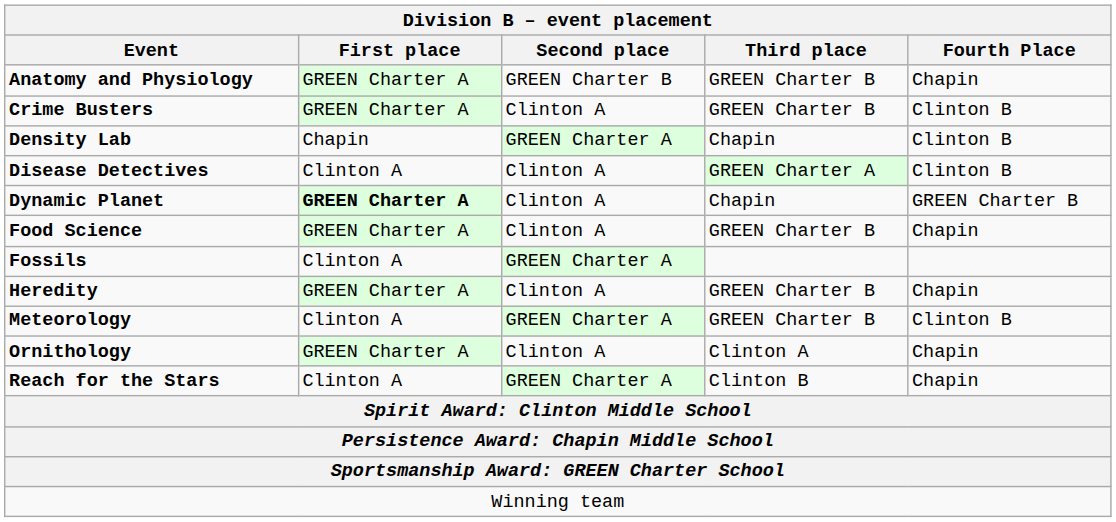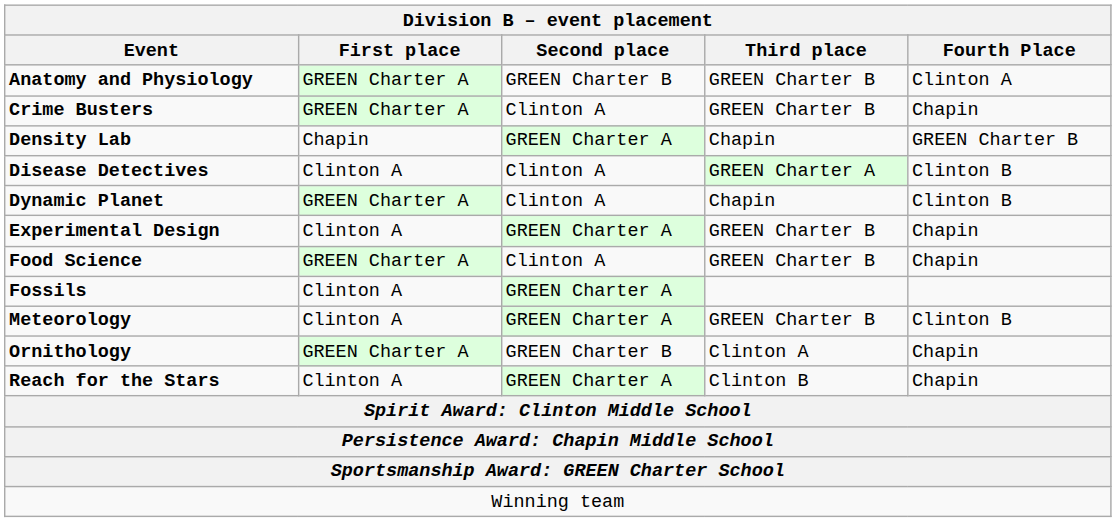(945, 80) Chapin -> (962, 80) Clinton A
(962, 110) Clinton B -> (945, 110) Chapin
(962, 141) Clinton B -> (995, 141) GREEN Charter B
(385, 201) bold -> (385, 201) normal
(995, 201) GREEN Charter B -> (962, 201) Clinton B
+ row: (114, 231)
- row: (53, 291)
(555, 351) Clinton A -> (589, 351) GREEN Charter B
